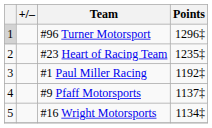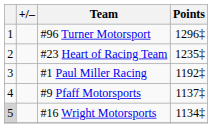(10, 34) lightgrey background -> (10, 34) no background
(10, 113) no background -> (10, 113) lightgrey background
